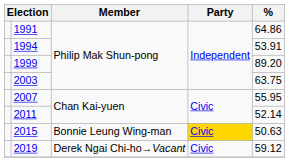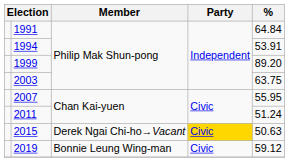(268, 30) 64.86 -> (268, 30) 64.84
(268, 115) 52.14 -> (268, 115) 51.24
(112, 132) Bonnie Leung Wing-man -> (119, 132) Derek Ngai Chi-ho→Vacant
(119, 149) Derek Ngai Chi-ho→Vacant -> (112, 149) Bonnie Leung Wing-man
